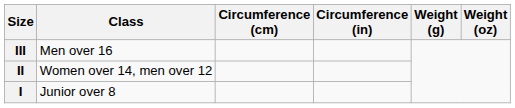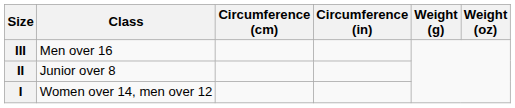(126, 71) Women over 14, men over 12 -> (78, 71) Junior over 8
(78, 92) Junior over 8 -> (126, 92) Women over 14, men over 12
